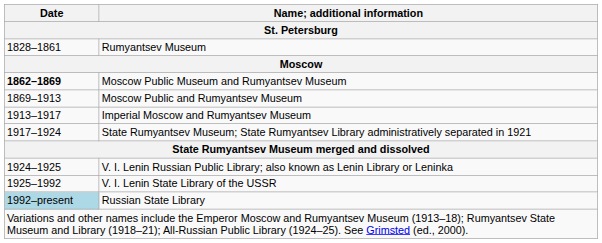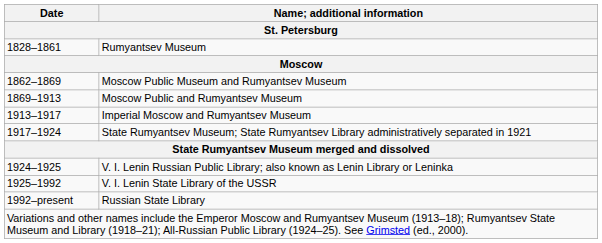(34, 82) bold -> (34, 82) normal
(40, 201) lightblue background -> (40, 201) no background
